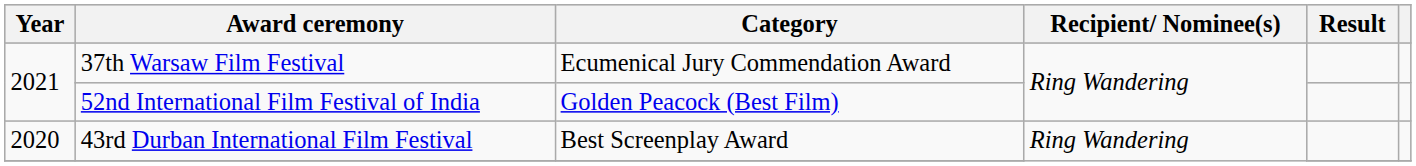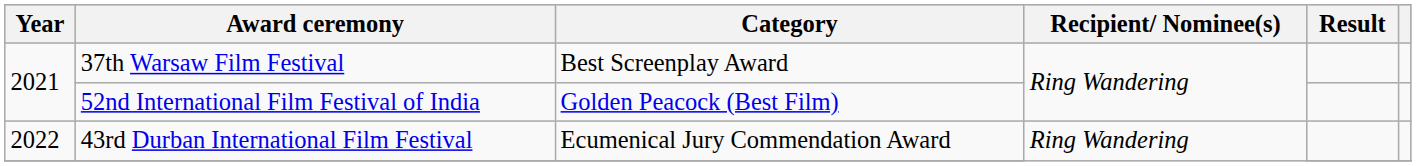(756, 62) Ecumenical Jury Commendation Award -> (674, 62) Best Screenplay Award
(35, 140) 2020 -> (35, 140) 2022
(674, 140) Best Screenplay Award -> (756, 140) Ecumenical Jury Commendation Award
